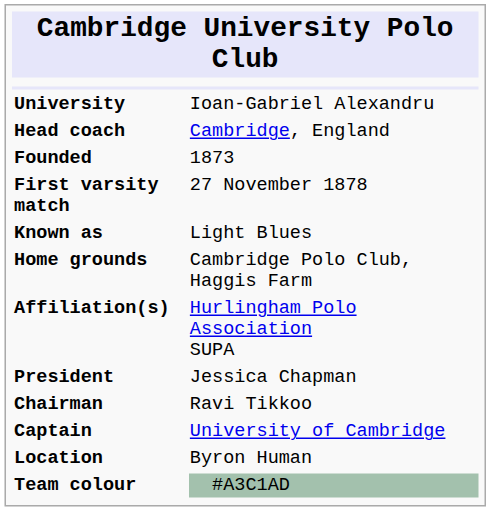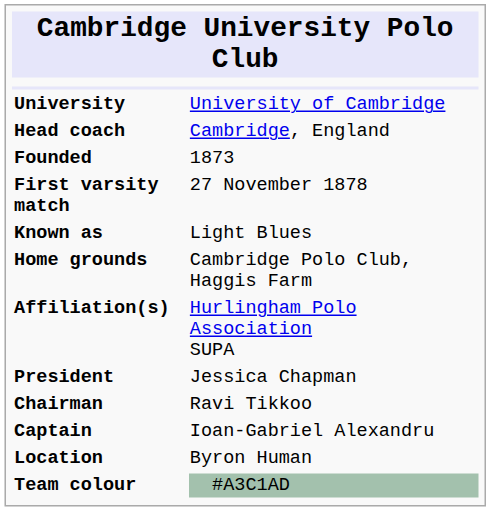(312, 105) Ioan-Gabriel Alexandru -> (318, 105) University of Cambridge
(318, 432) University of Cambridge -> (312, 432) Ioan-Gabriel Alexandru
